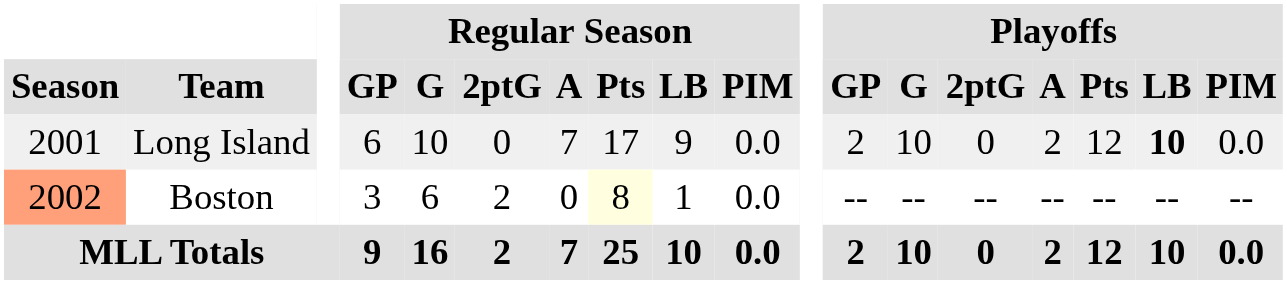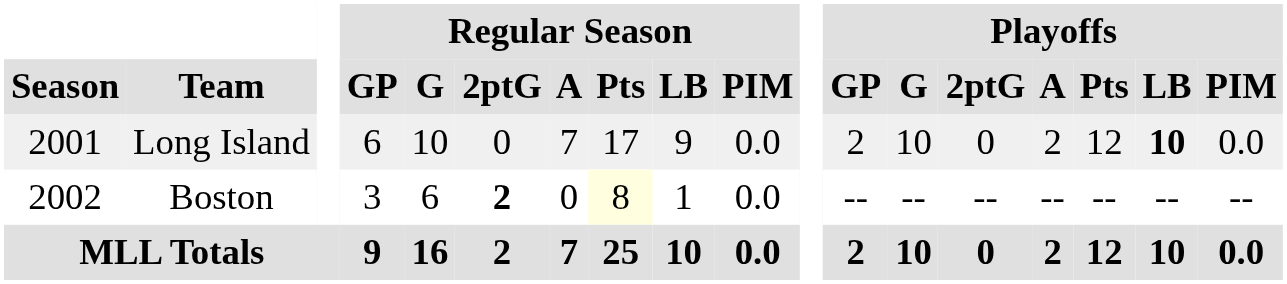(65, 196) lightsalmon background -> (65, 196) no background
(502, 196) normal -> (502, 196) bold
